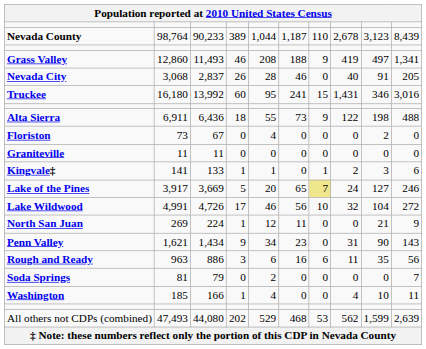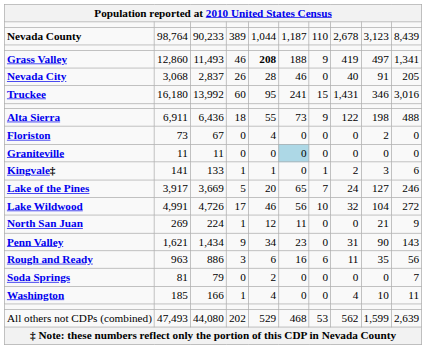(268, 59) normal -> (268, 59) bold
(304, 153) no background -> (304, 153) lightblue background
(325, 188) khaki background -> (325, 188) no background
